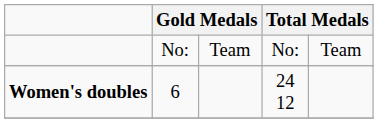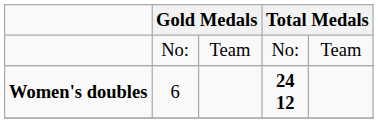(285, 92) normal -> (285, 92) bold
